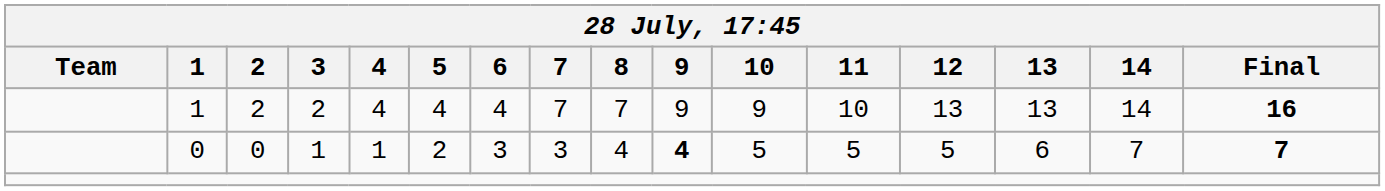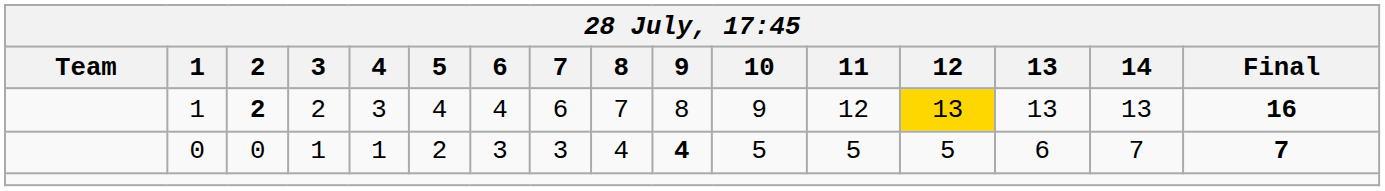(258, 110) normal -> (258, 110) bold
(379, 110) 4 -> (379, 110) 3
(561, 110) 7 -> (561, 110) 6
(682, 110) 9 -> (682, 110) 8
(854, 110) 10 -> (854, 110) 12
(948, 110) no background -> (948, 110) gold background
(1137, 110) 14 -> (1137, 110) 13
